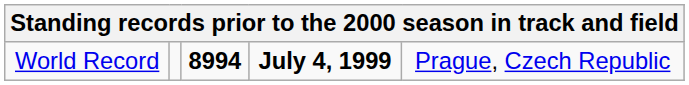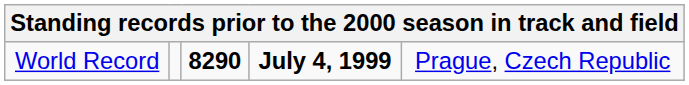(215, 60) 8994 -> (215, 60) 8290
